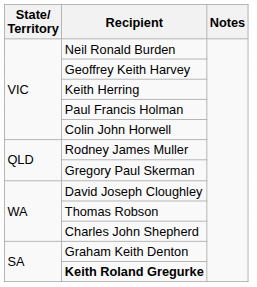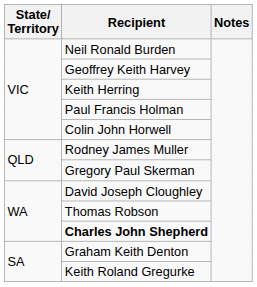(132, 231) normal -> (136, 231) bold
(134, 272) bold -> (130, 272) normal
